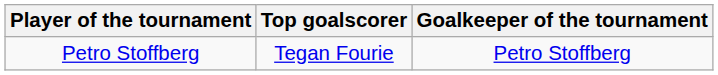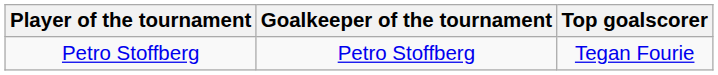columns swapped: (562, 20) <-> (334, 20)
